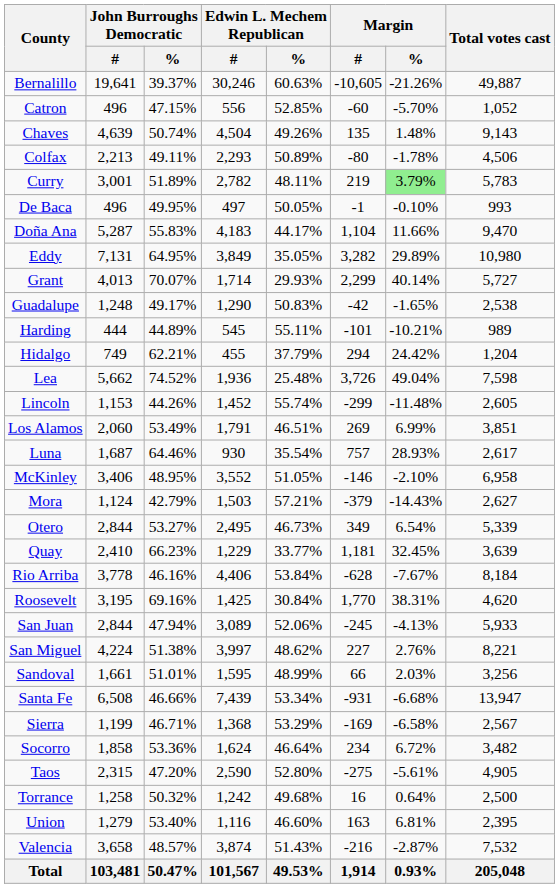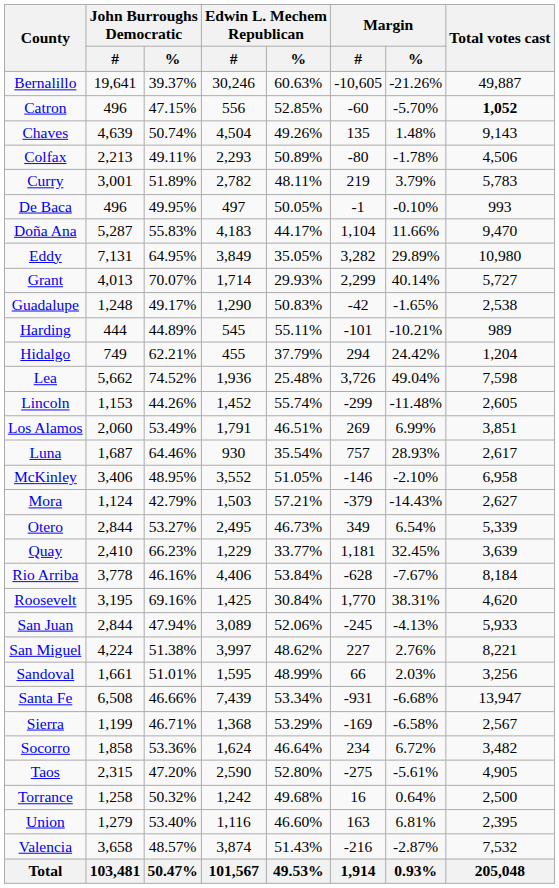(500, 108) normal -> (500, 108) bold
(416, 181) lightgreen background -> (416, 181) no background
